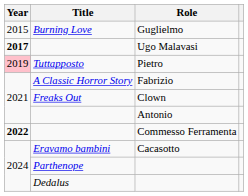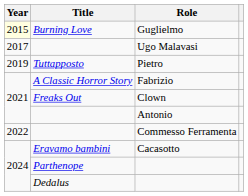(18, 30) no background -> (18, 30) lightyellow background
(18, 47) bold -> (18, 47) normal
(18, 64) pink background -> (18, 64) no background
(18, 132) bold -> (18, 132) normal
